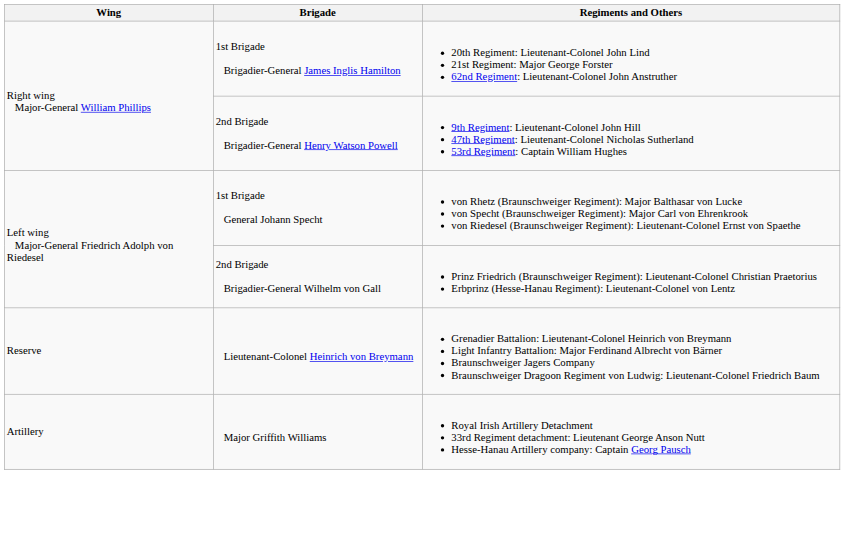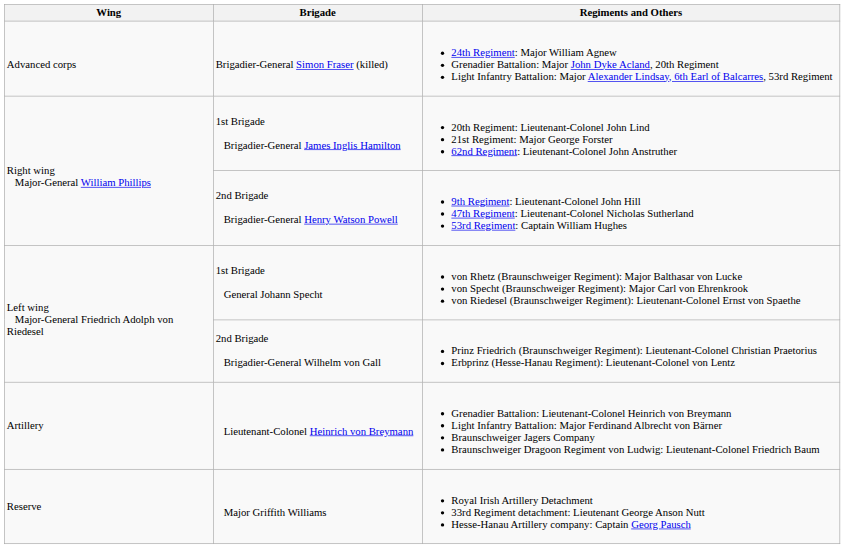+ row: (302, 58)
(24, 351) Reserve -> (25, 425) Artillery
(25, 431) Artillery -> (24, 506) Reserve
